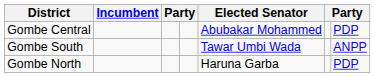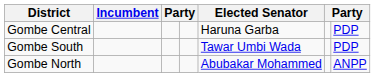(261, 30) Abubakar Mohammed -> (240, 30) Haruna Garba
(350, 47) ANPP -> (346, 47) PDP
(240, 64) Haruna Garba -> (261, 64) Abubakar Mohammed
(346, 64) PDP -> (350, 64) ANPP
